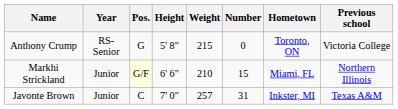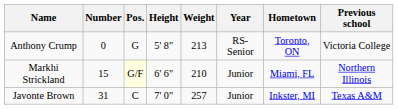columns swapped: (243, 18) <-> (106, 18)
(205, 46) 215 -> (199, 46) 213
